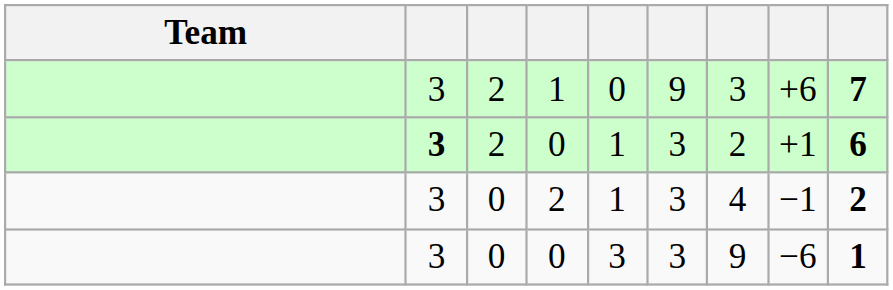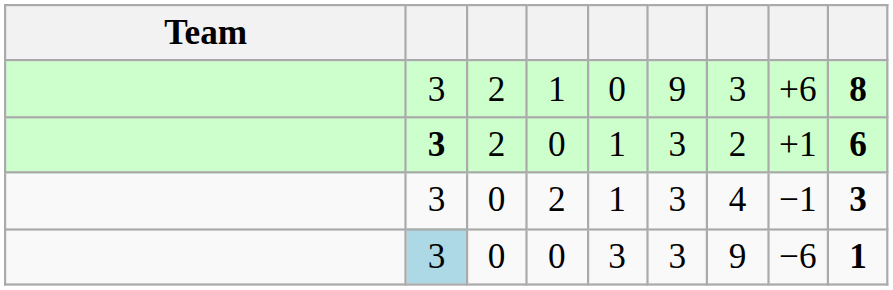(858, 88) 7 -> (858, 88) 8
(858, 199) 2 -> (858, 199) 3
(436, 255) no background -> (436, 255) lightblue background
